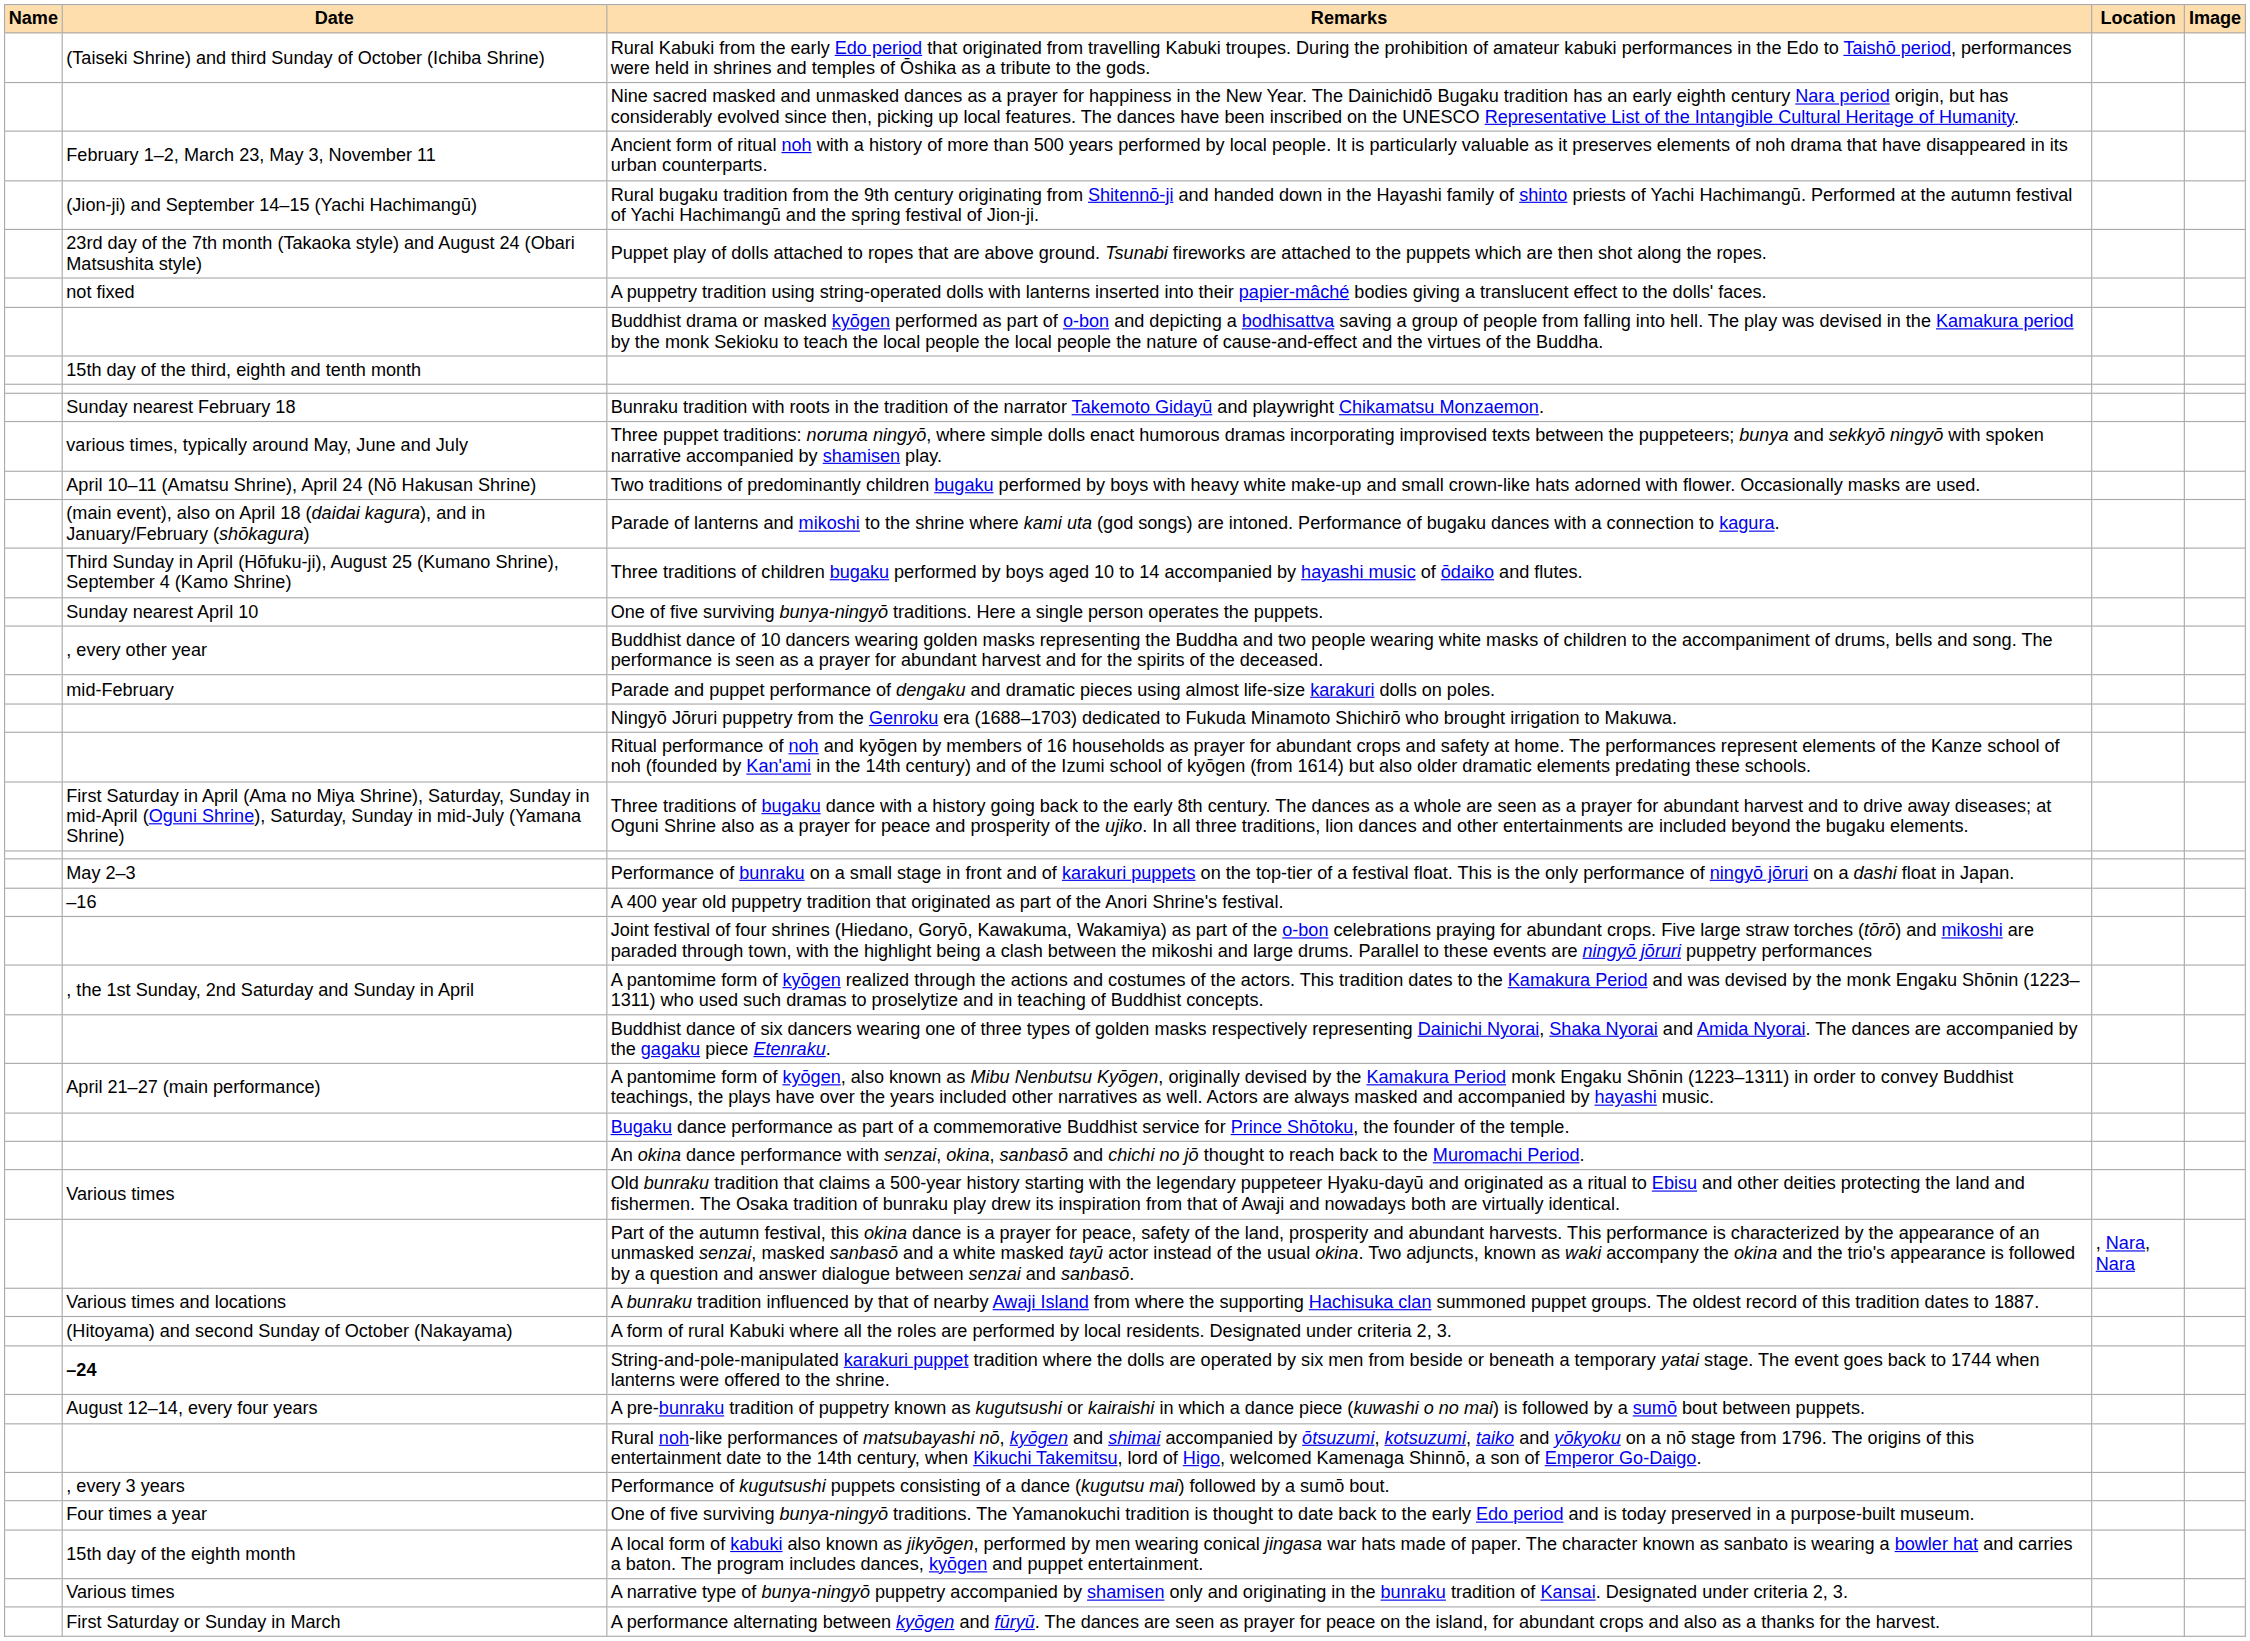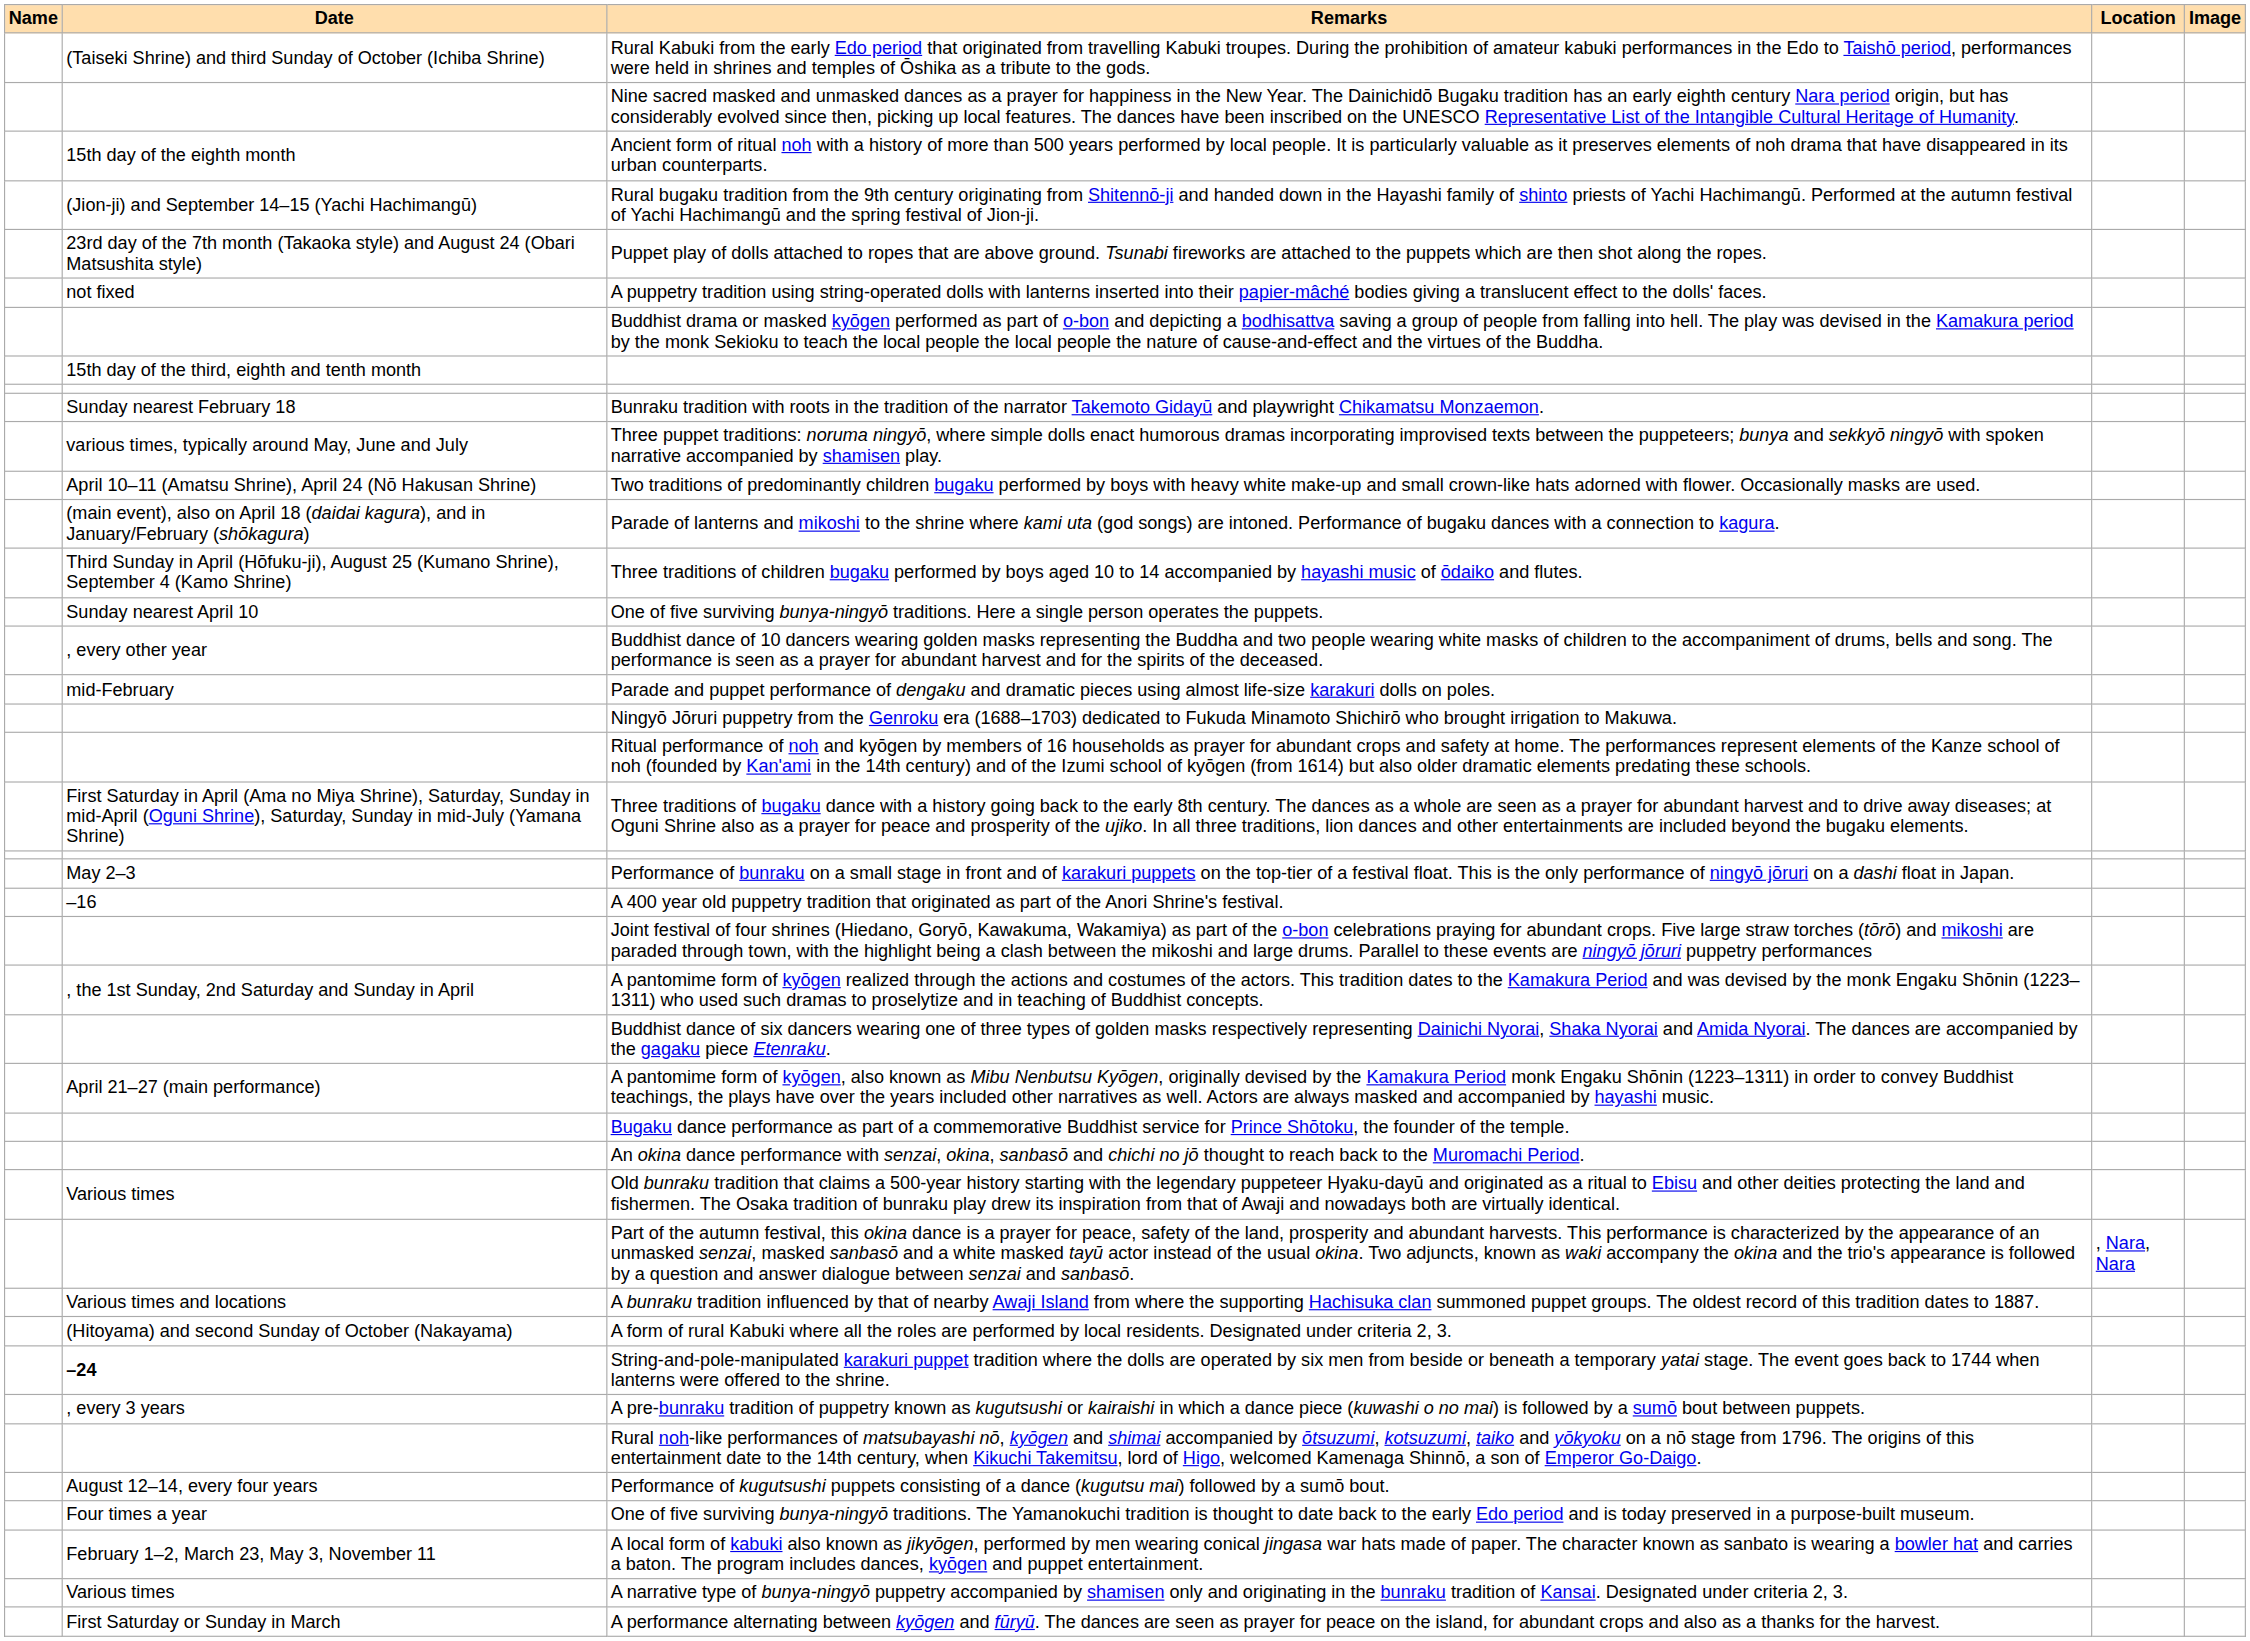(251, 155) February 1–2, March 23, May 3, November 11 -> (181, 155) 15th day of the eighth month
(192, 1408) August 12–14, every four years -> (126, 1408) , every 3 years
(126, 1486) , every 3 years -> (192, 1486) August 12–14, every four years
(181, 1554) 15th day of the eighth month -> (251, 1554) February 1–2, March 23, May 3, November 11
